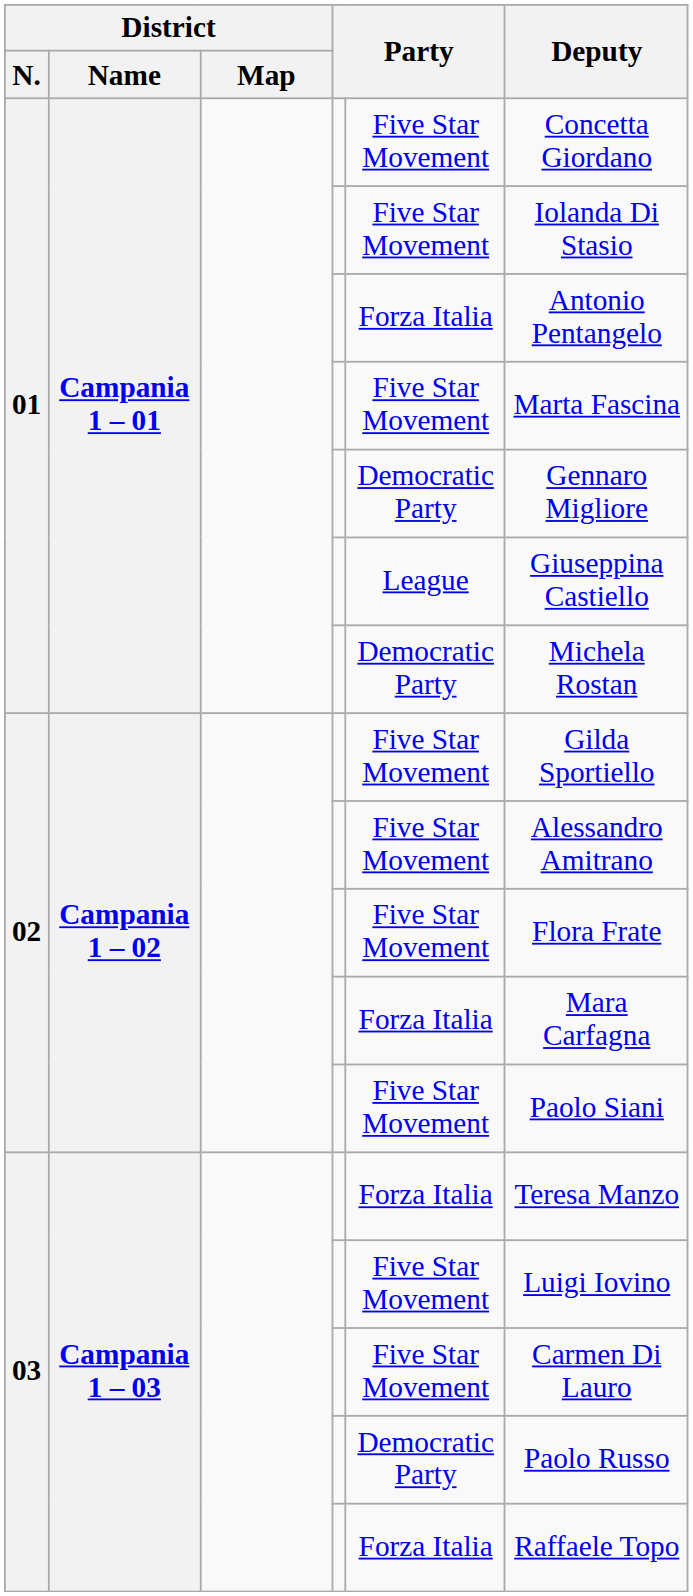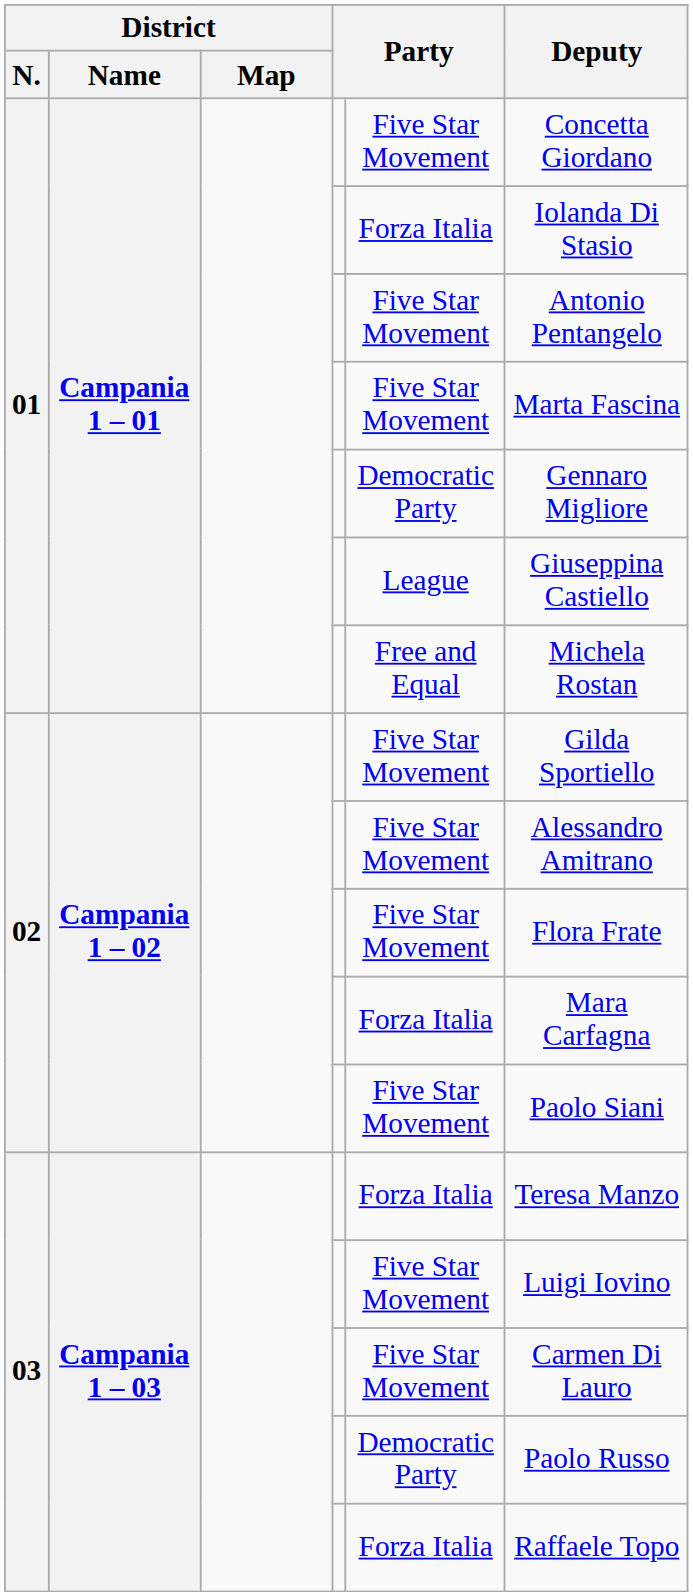(426, 229) Five Star Movement -> (426, 229) Forza Italia
(426, 316) Forza Italia -> (426, 316) Five Star Movement
(426, 668) Democratic Party -> (426, 668) Free and Equal
